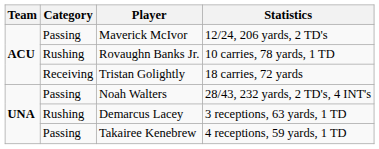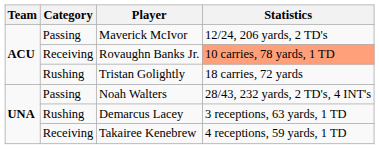(64, 54) Rushing -> (68, 54) Receiving
(270, 54) no background -> (270, 54) lightsalmon background
(68, 74) Receiving -> (64, 74) Rushing
(62, 133) Passing -> (68, 133) Receiving
